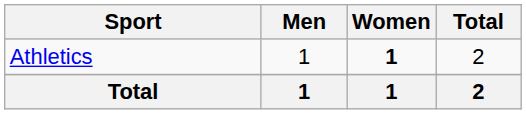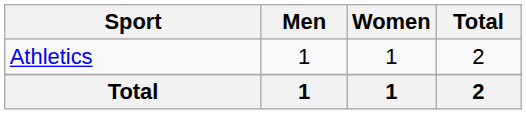(391, 56) bold -> (391, 56) normal
